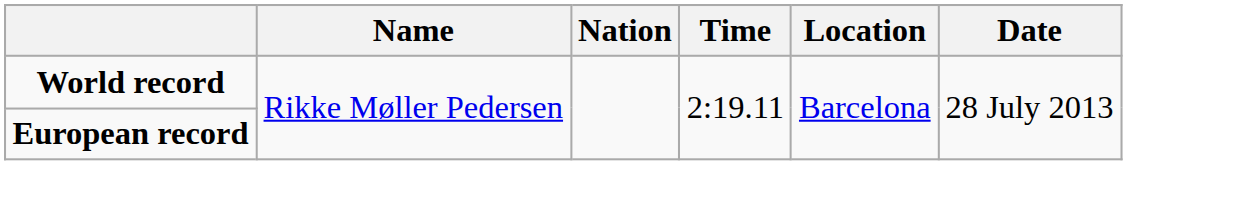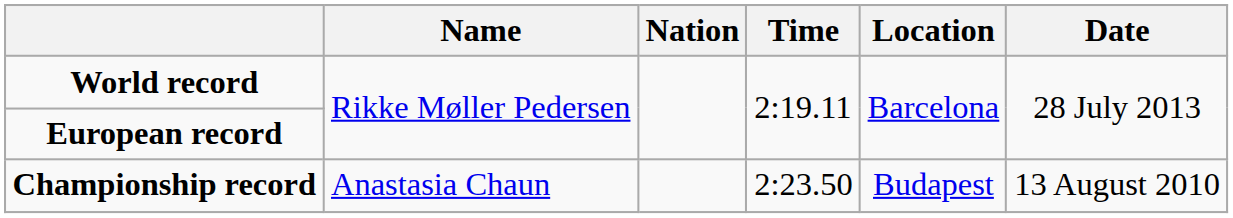+ row: (164, 184)
